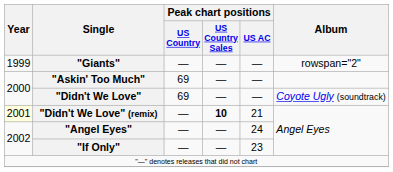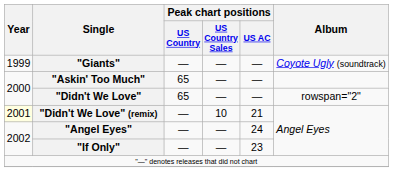(331, 63) rowspan="2" -> (331, 63) Coyote Ugly (soundtrack)
(183, 80) 69 -> (183, 80) 65
(183, 96) 69 -> (183, 96) 65
(331, 96) Coyote Ugly (soundtrack) -> (331, 96) rowspan="2"
(221, 113) bold -> (221, 113) normal
